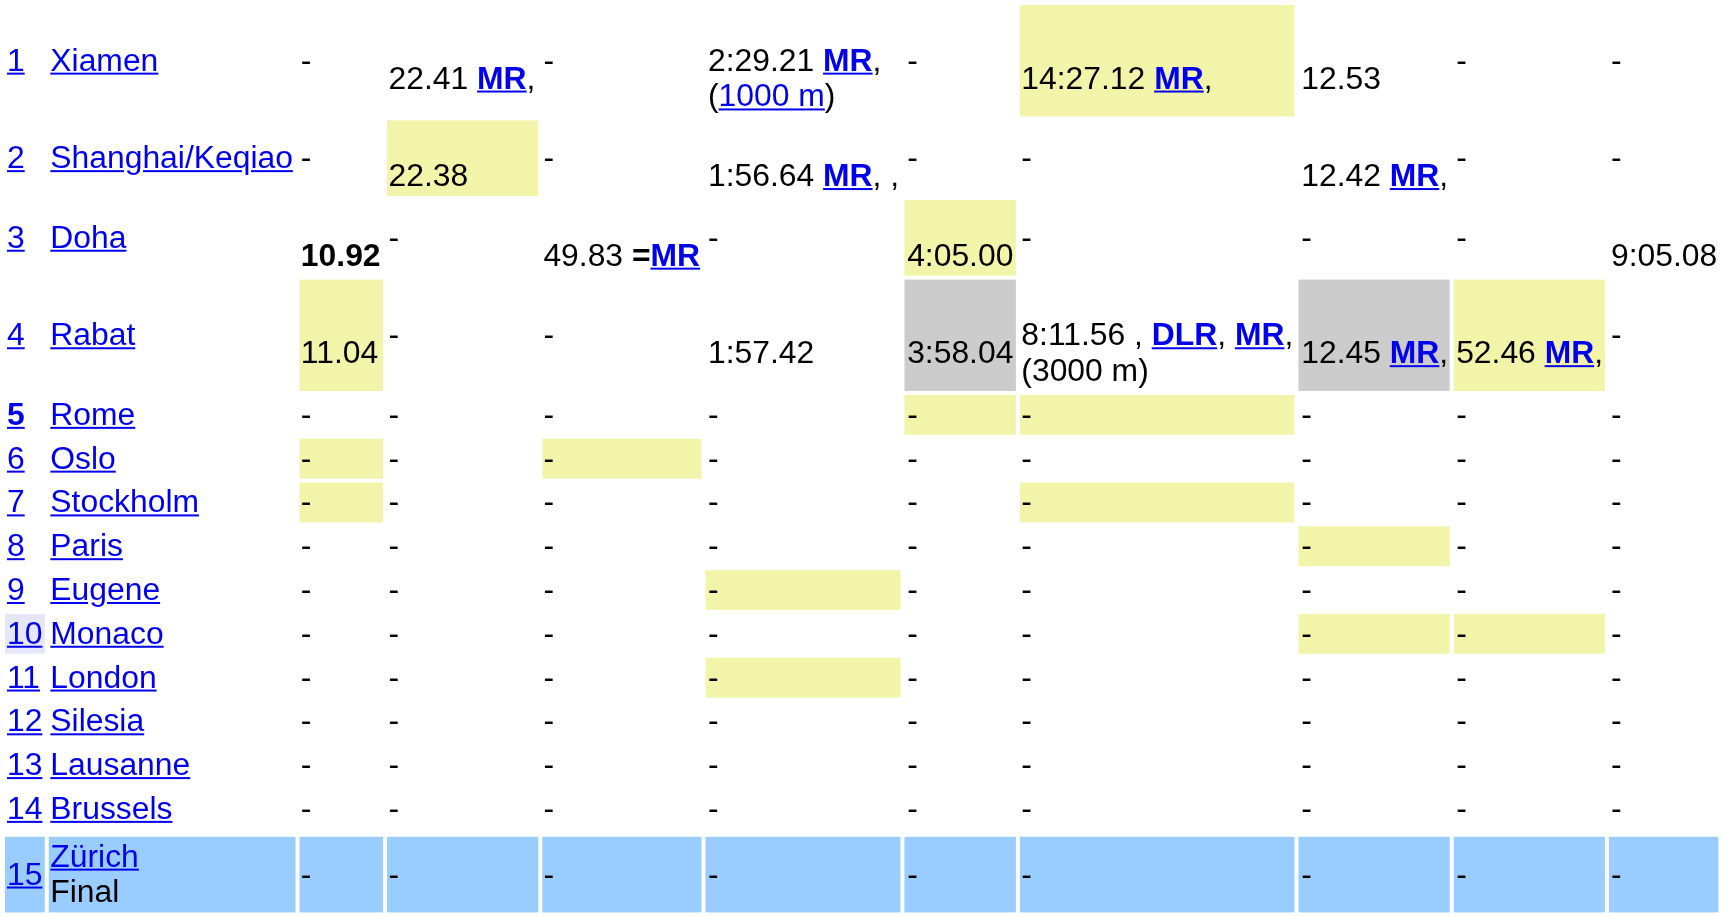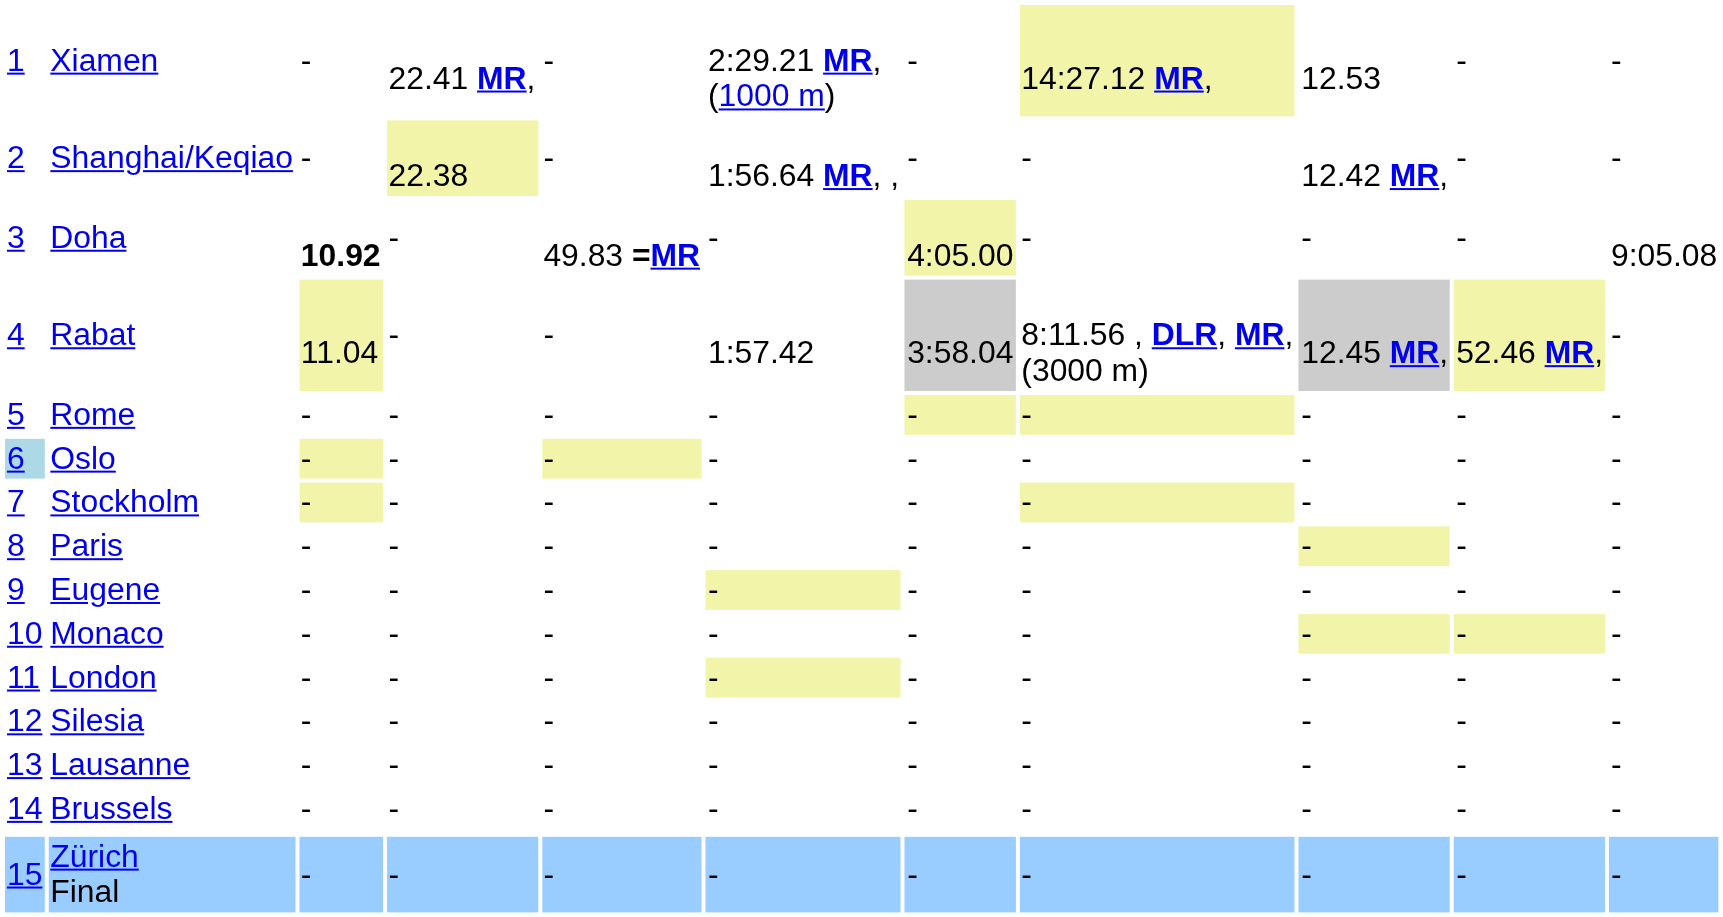(16, 414) bold -> (16, 414) normal
(16, 458) no background -> (16, 458) lightblue background
(25, 633) lavender background -> (25, 633) no background
